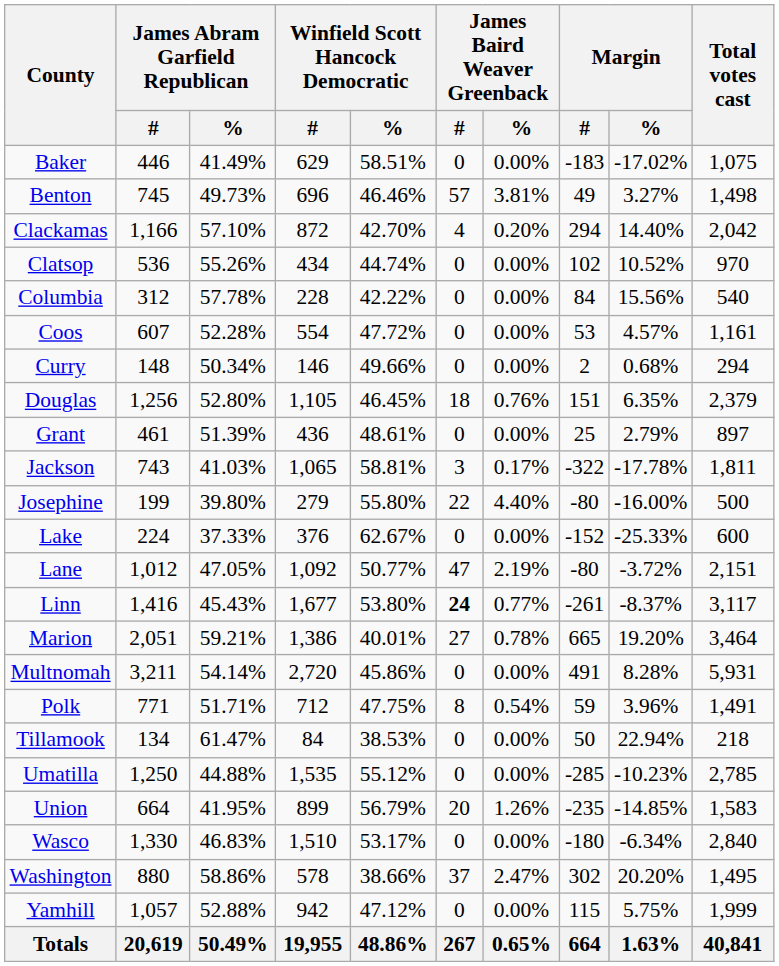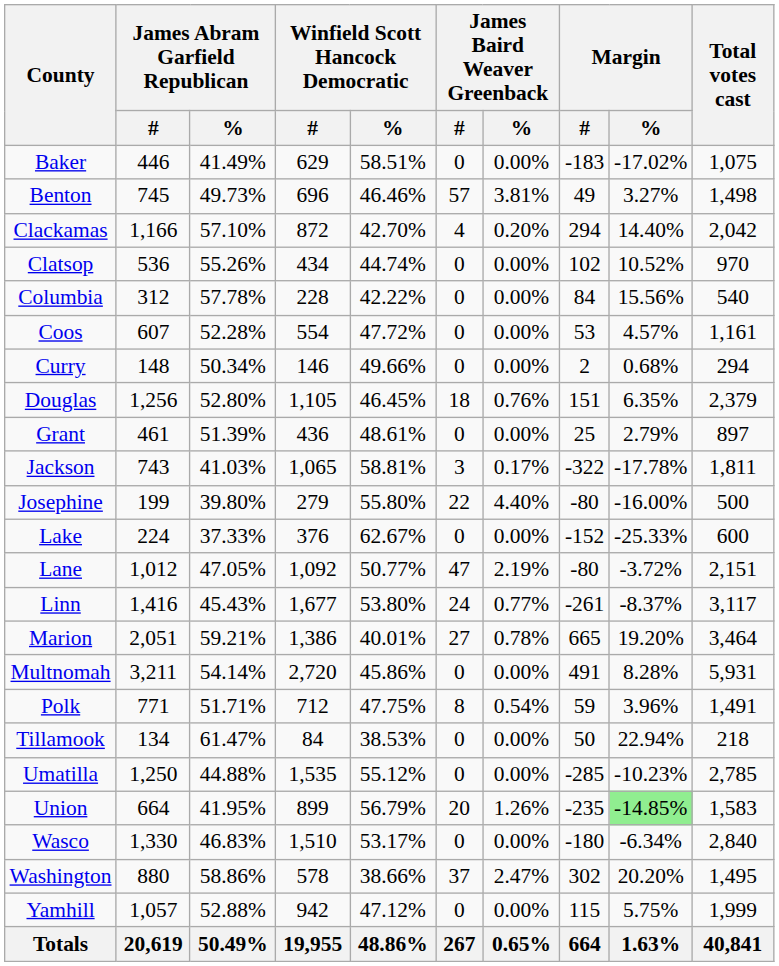(459, 603) bold -> (459, 603) normal
(651, 807) no background -> (651, 807) lightgreen background
